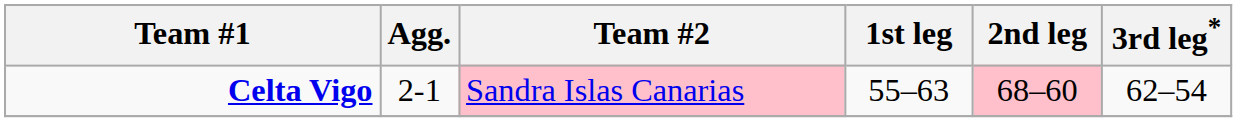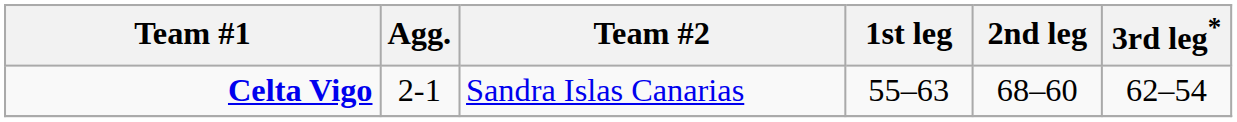(605, 90) pink background -> (605, 90) no background
(1037, 90) pink background -> (1037, 90) no background
